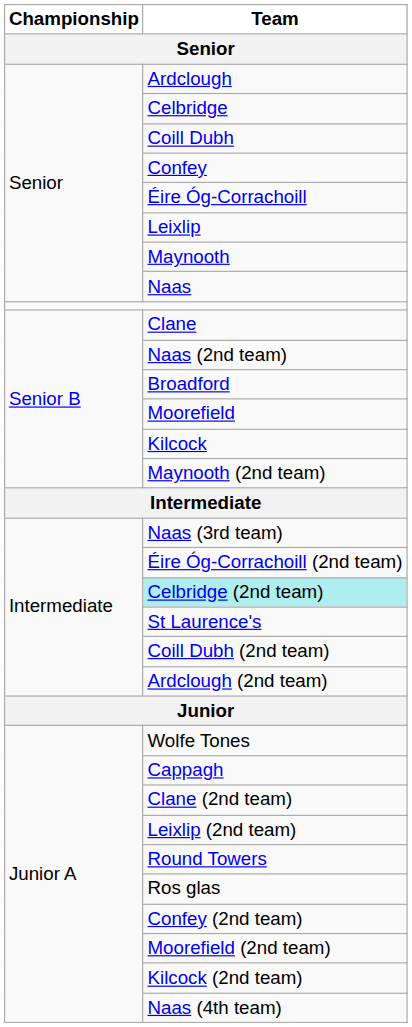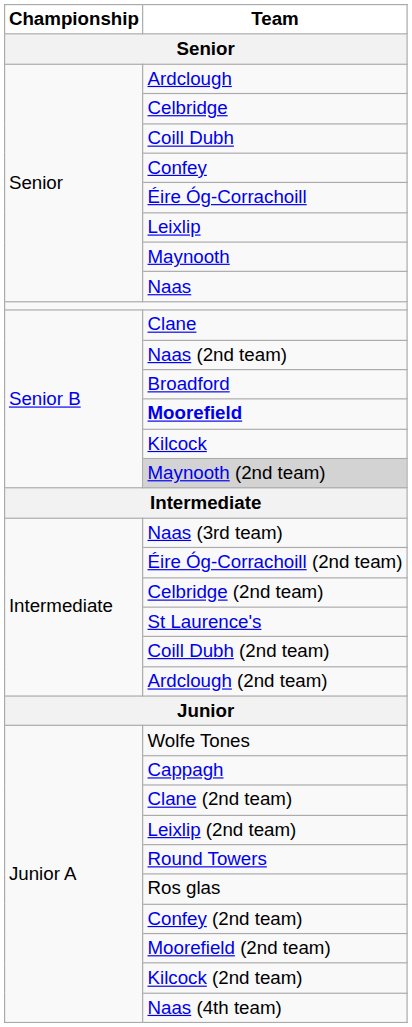(191, 413) normal -> (195, 413) bold
(236, 473) no background -> (236, 473) lightgrey background
(235, 592) paleturquoise background -> (235, 592) no background
